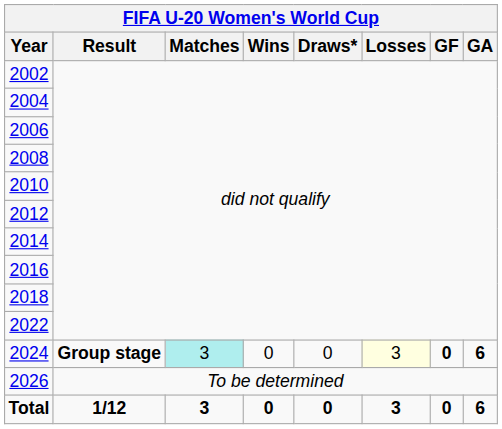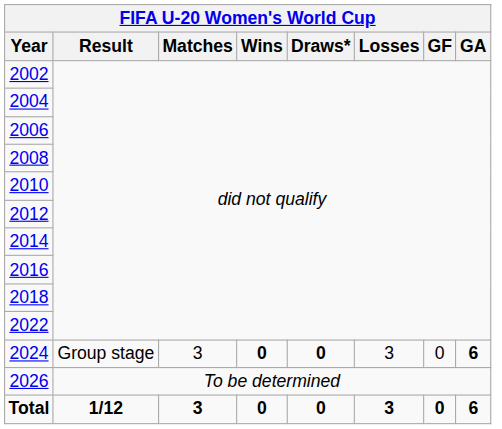(109, 353) bold -> (106, 353) normal
(204, 353) paleturquoise background -> (198, 353) no background
(269, 353) normal -> (262, 353) bold
(328, 353) normal -> (321, 353) bold
(396, 353) lightyellow background -> (389, 353) no background
(447, 353) bold -> (440, 353) normal
